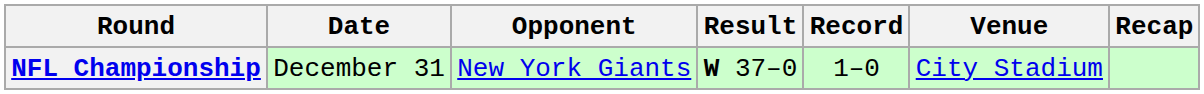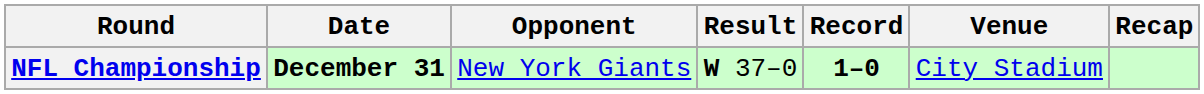(359, 69) normal -> (359, 69) bold
(857, 69) normal -> (857, 69) bold
